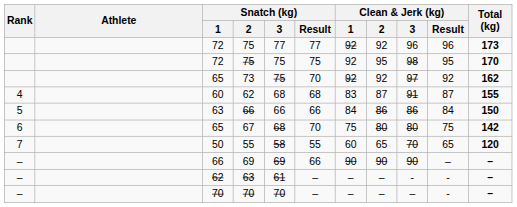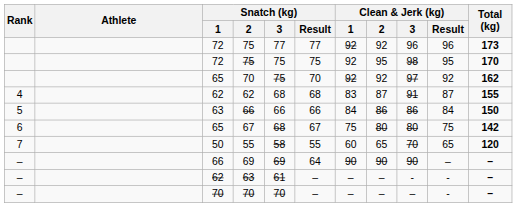(249, 78) 73 -> (249, 78) 70
(218, 95) 60 -> (218, 95) 62
(315, 128) 70 -> (315, 128) 67
(315, 161) 66 -> (315, 161) 64
